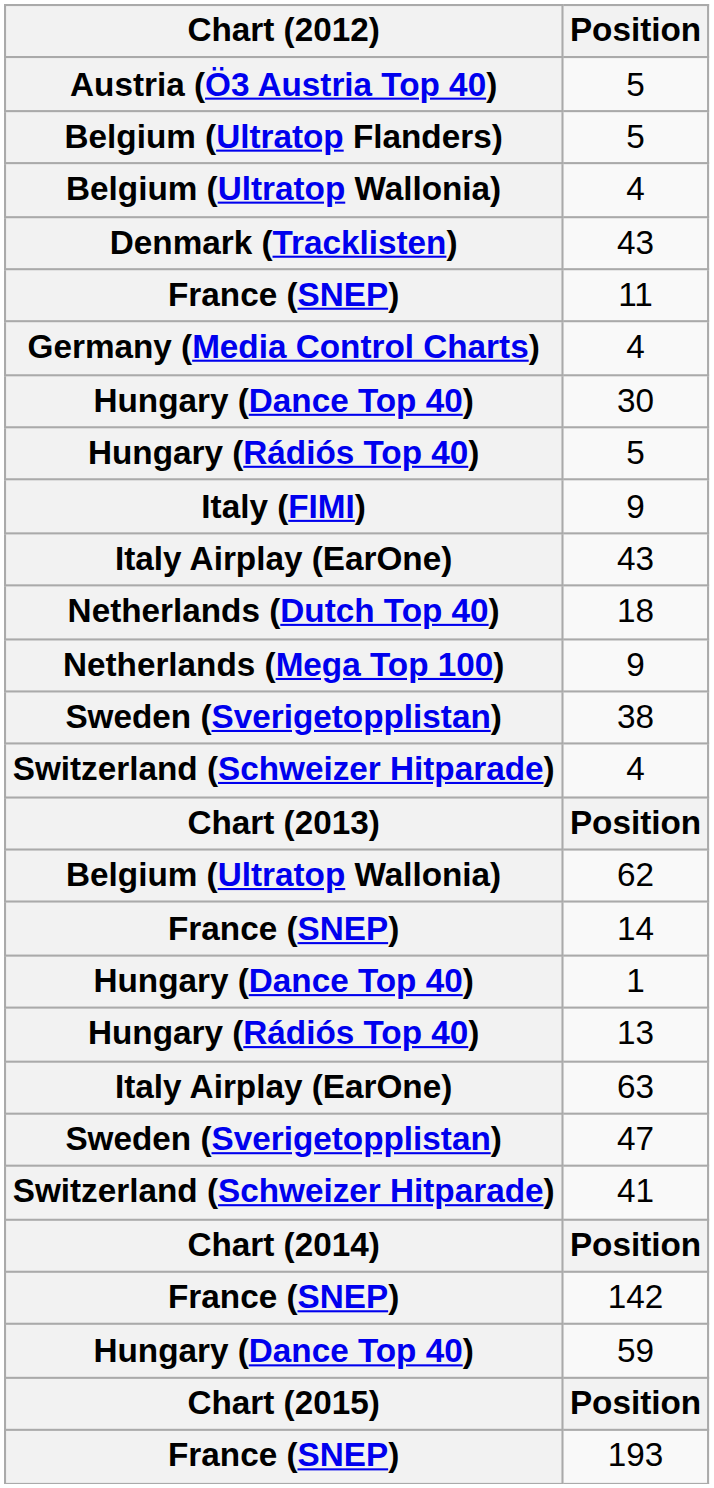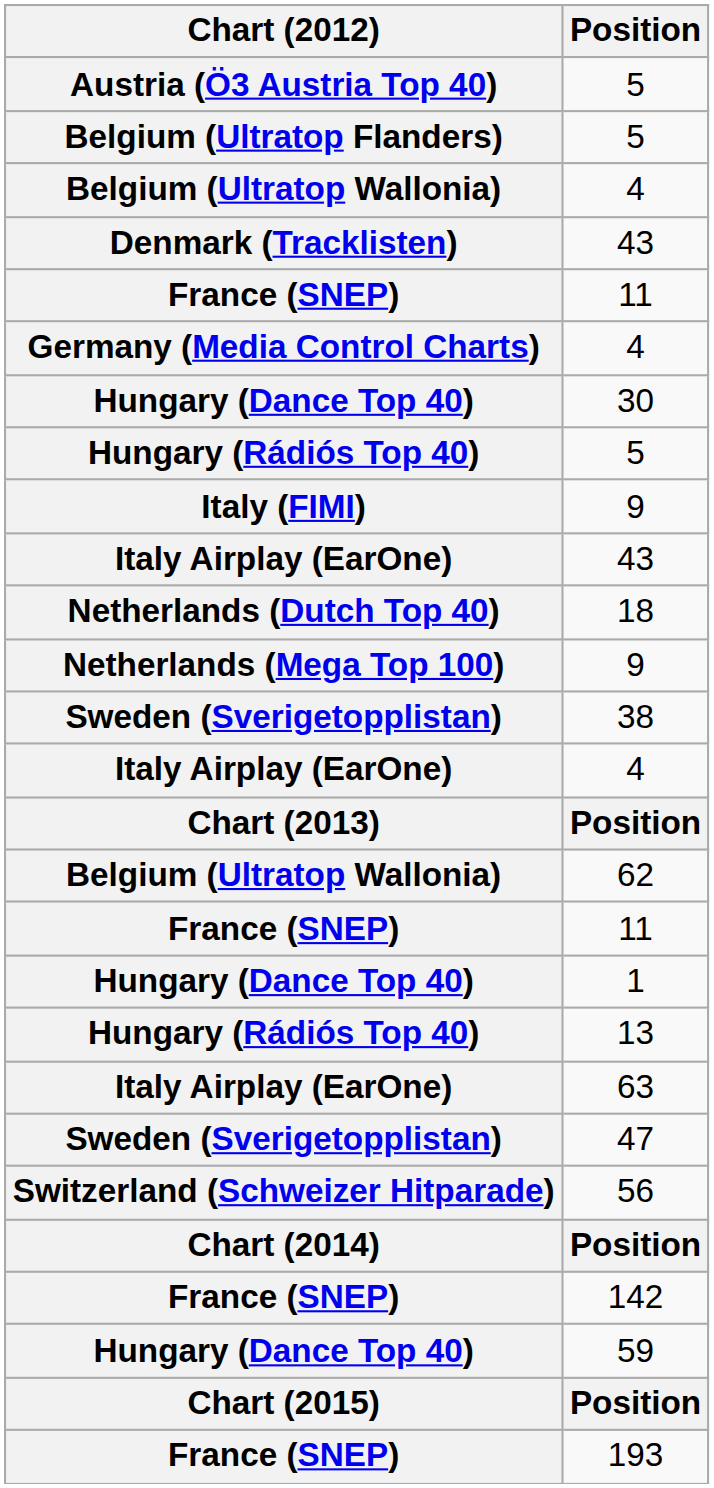(284, 769) Switzerland (Schweizer Hitparade) -> (284, 769) Italy Airplay (EarOne)
(636, 928) 14 -> (636, 928) 11
(636, 1192) 41 -> (636, 1192) 56
